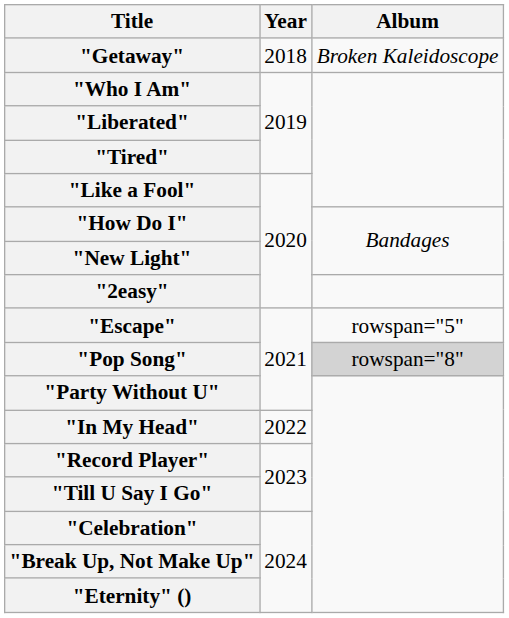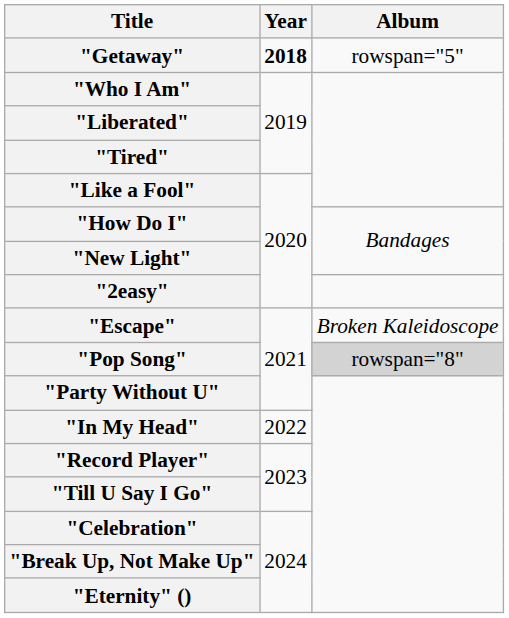(286, 55) normal -> (286, 55) bold
(408, 55) Broken Kaleidoscope -> (408, 55) rowspan="5"
(408, 325) rowspan="5" -> (408, 325) Broken Kaleidoscope
